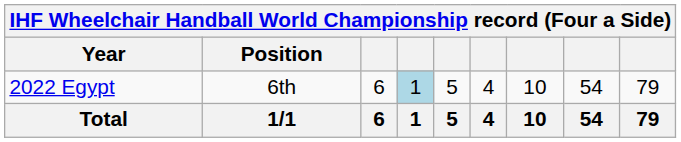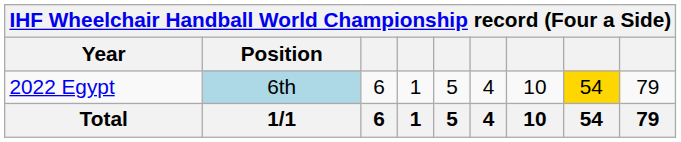(282, 86) no background -> (282, 86) lightblue background
(415, 86) lightblue background -> (415, 86) no background
(591, 86) no background -> (591, 86) gold background
